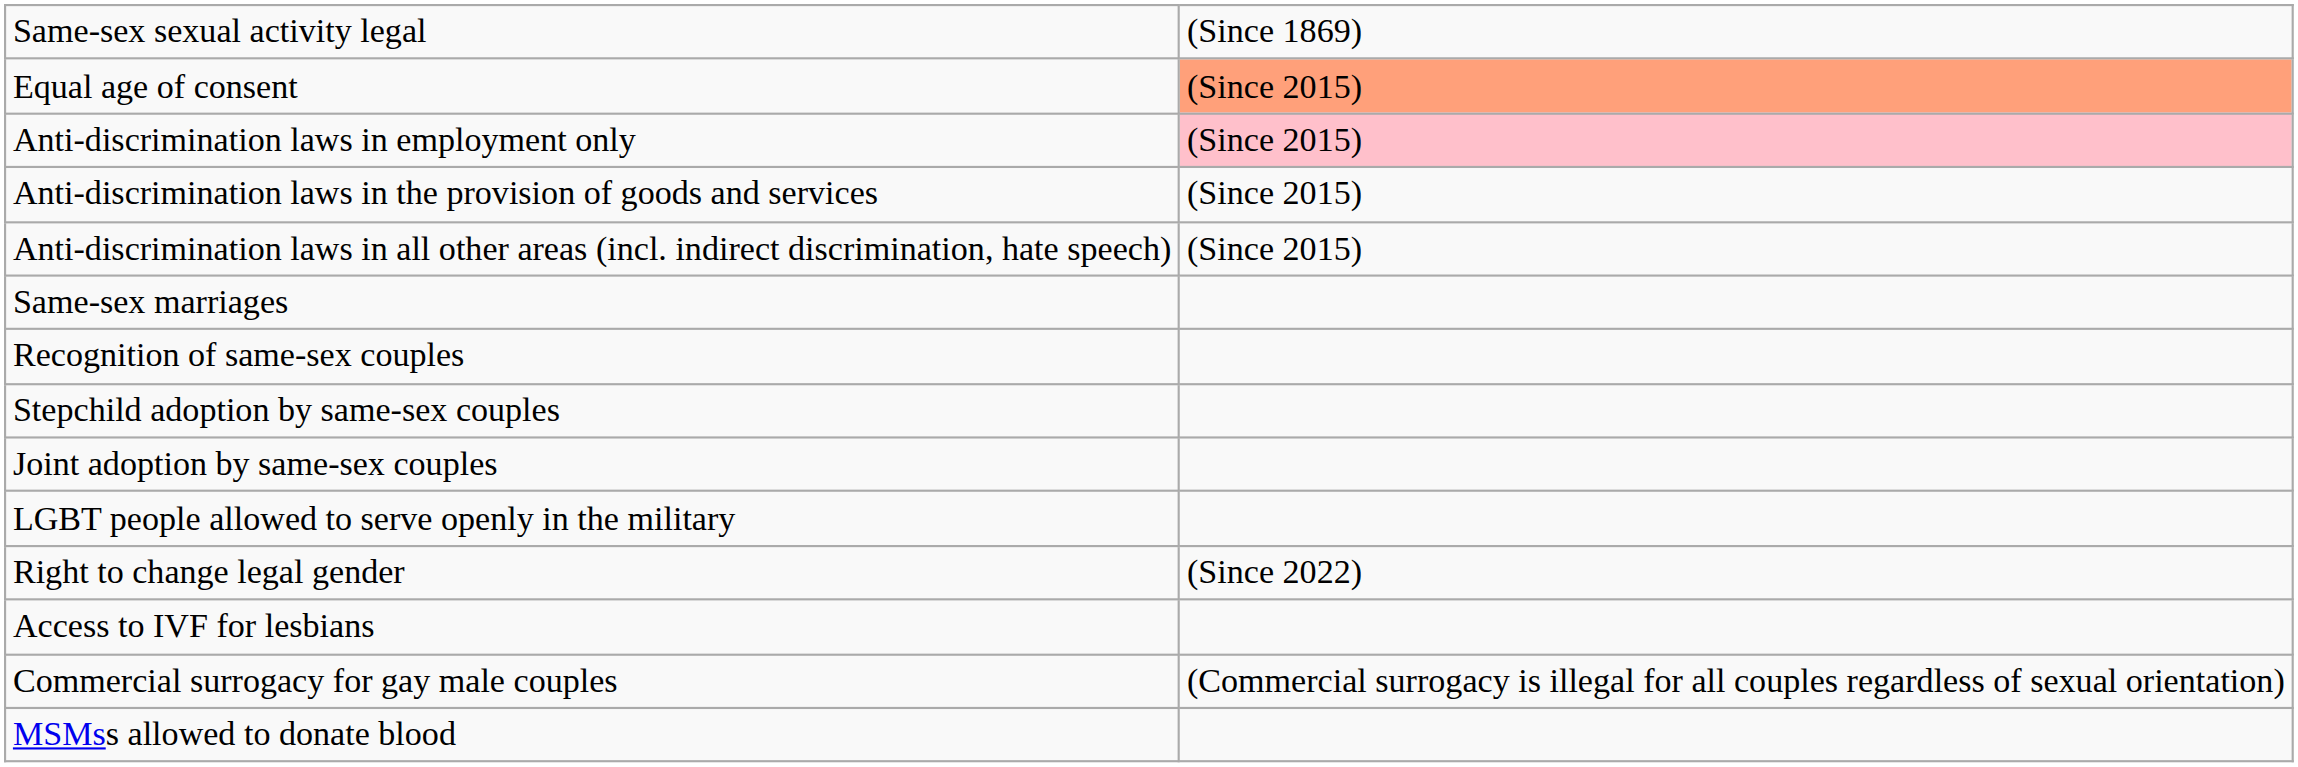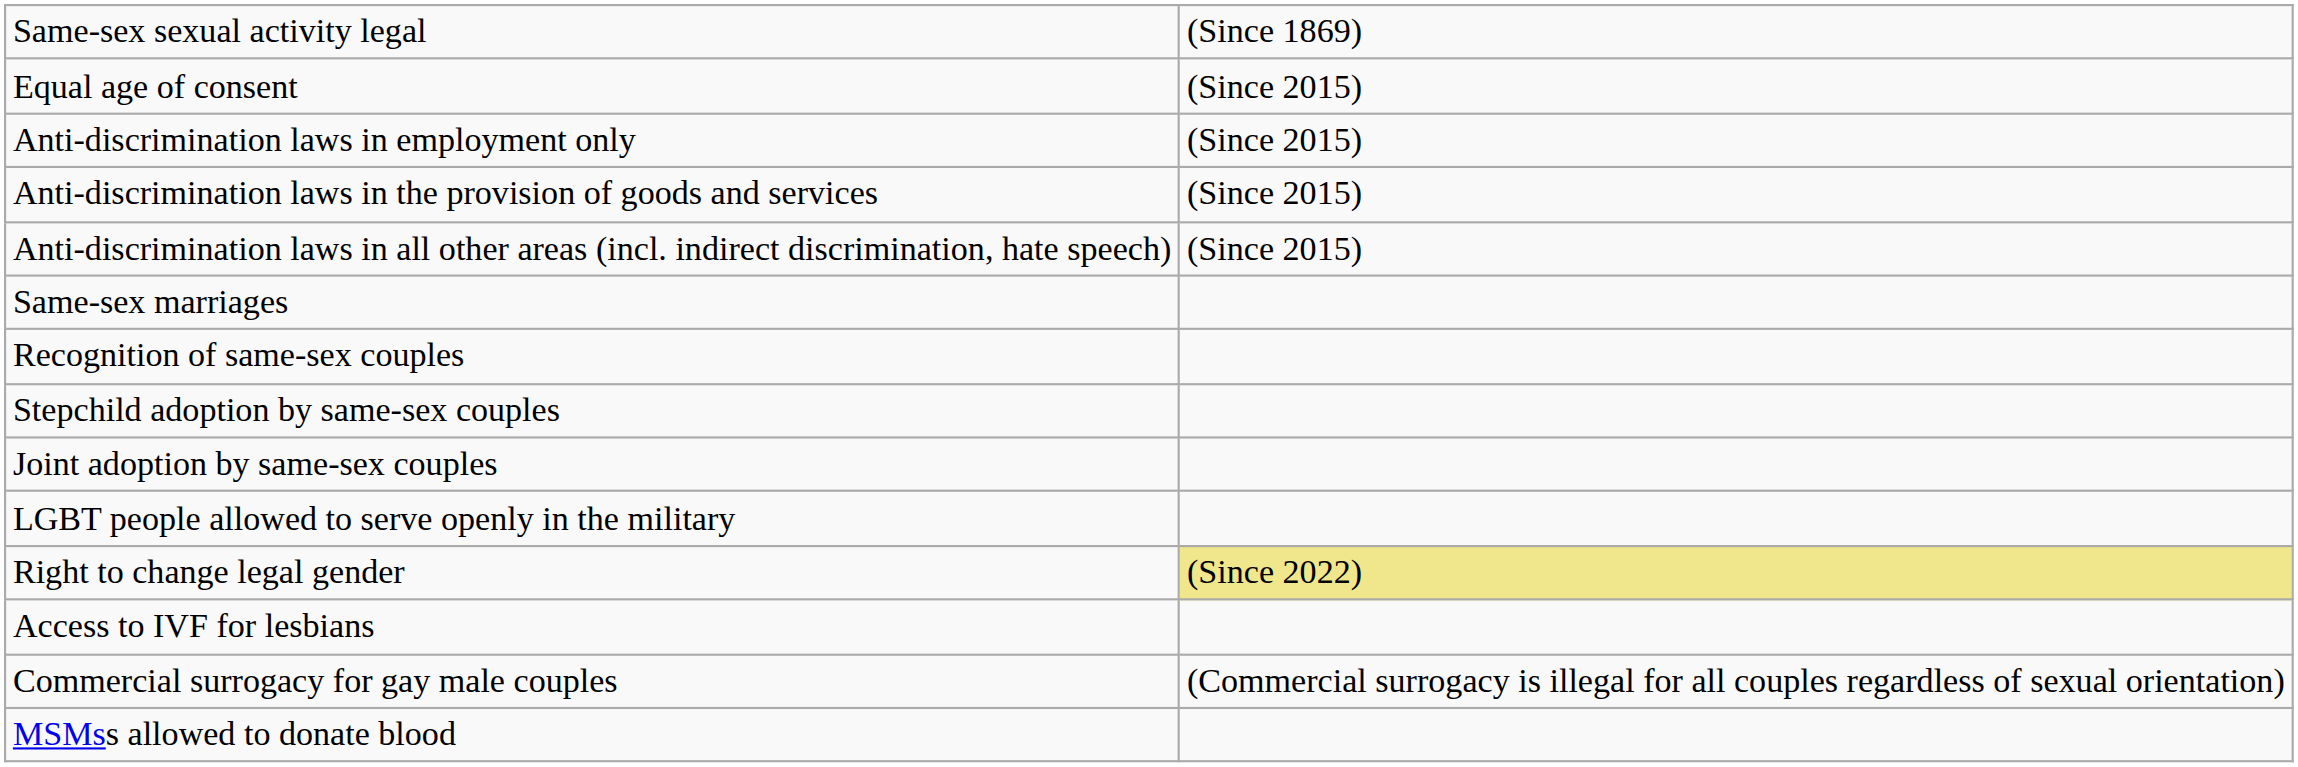(1275, 85) lightsalmon background -> (1275, 85) no background
(1275, 139) pink background -> (1275, 139) no background
(1275, 572) no background -> (1275, 572) khaki background
